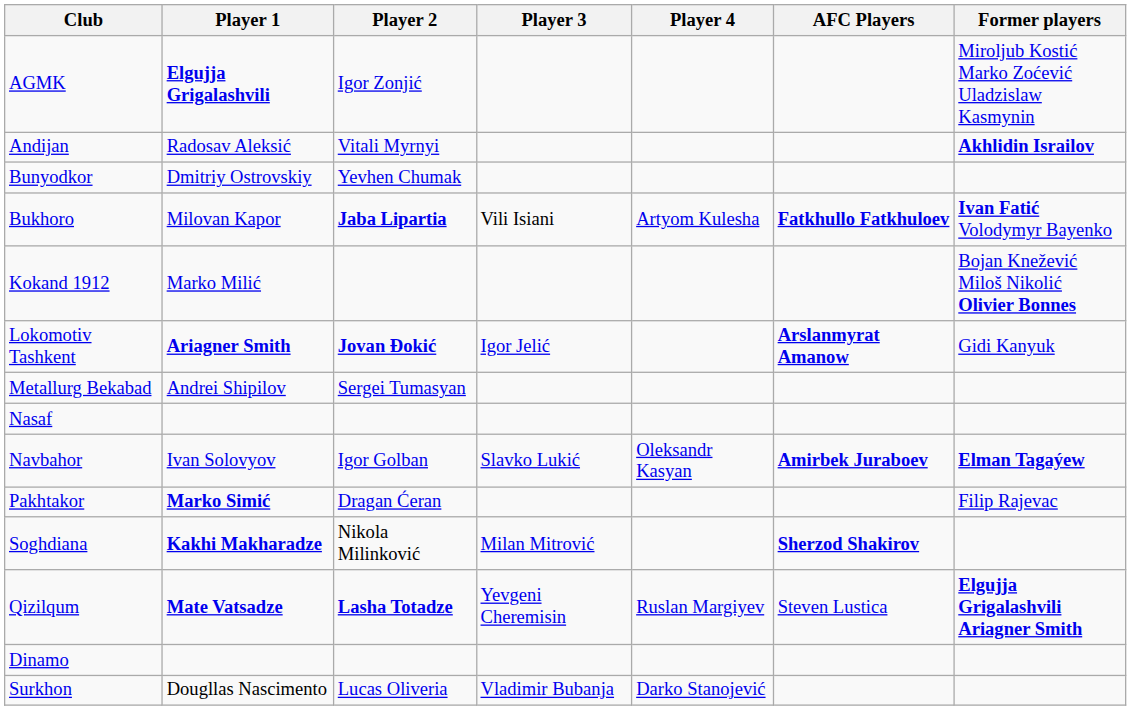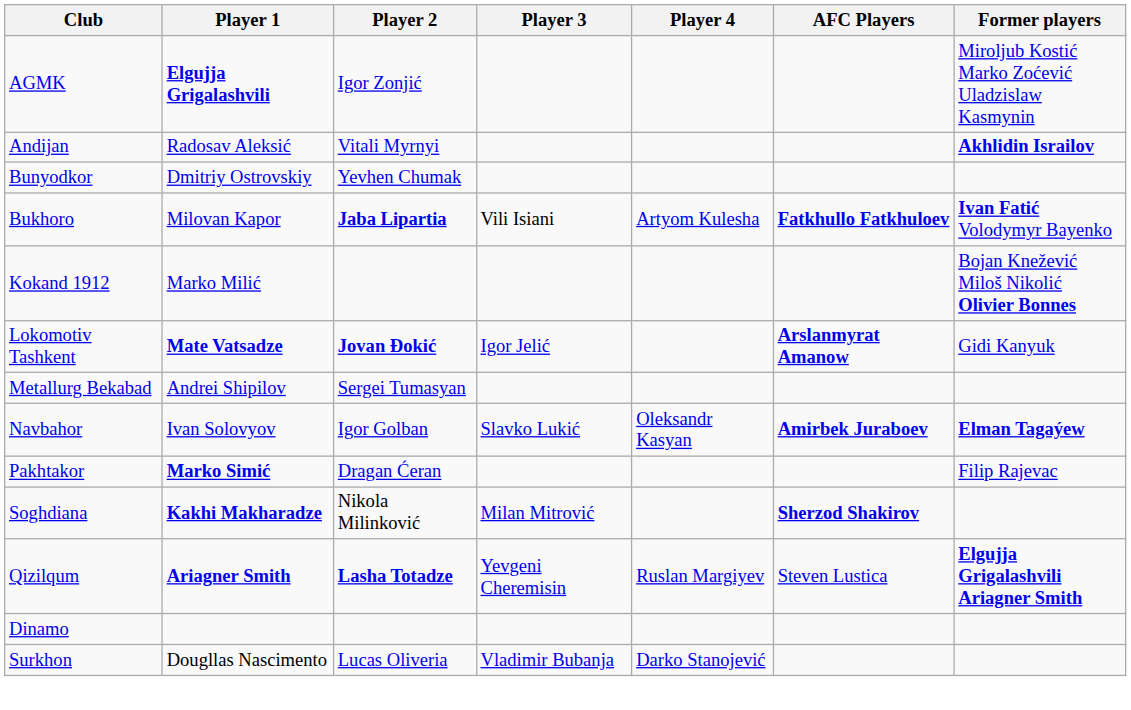(229, 346) Ariagner Smith -> (225, 346) Mate Vatsadze
- row: (31, 418)
(225, 607) Mate Vatsadze -> (229, 576) Ariagner Smith
